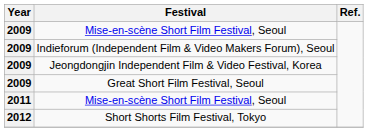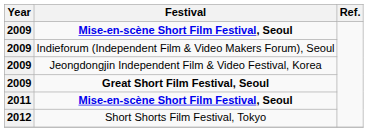(186, 30) normal -> (186, 30) bold
(186, 83) normal -> (186, 83) bold
(186, 100) normal -> (186, 100) bold
